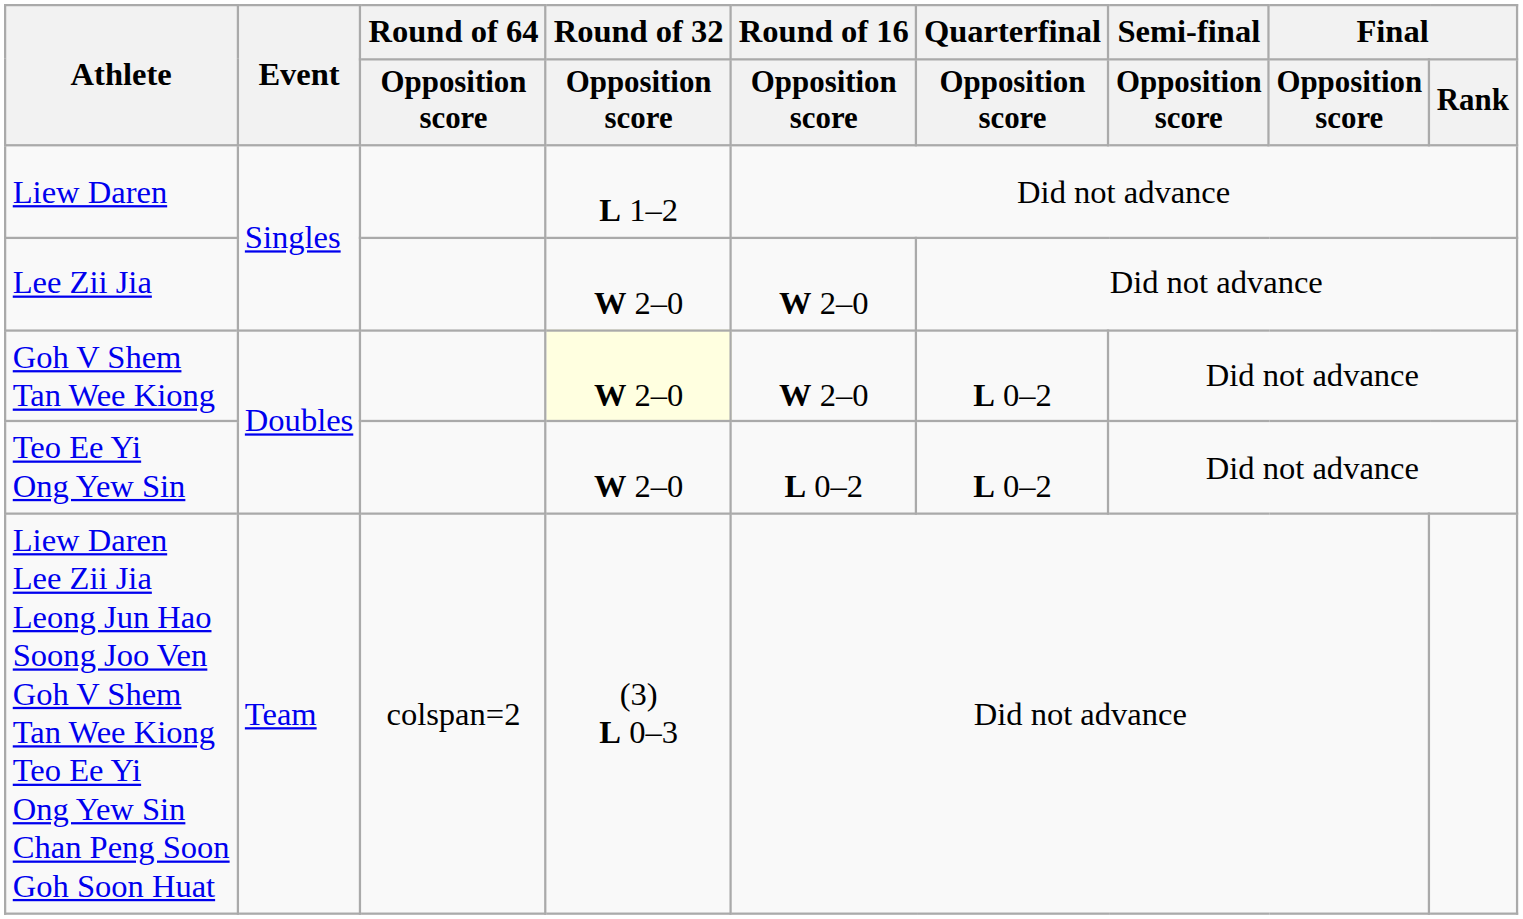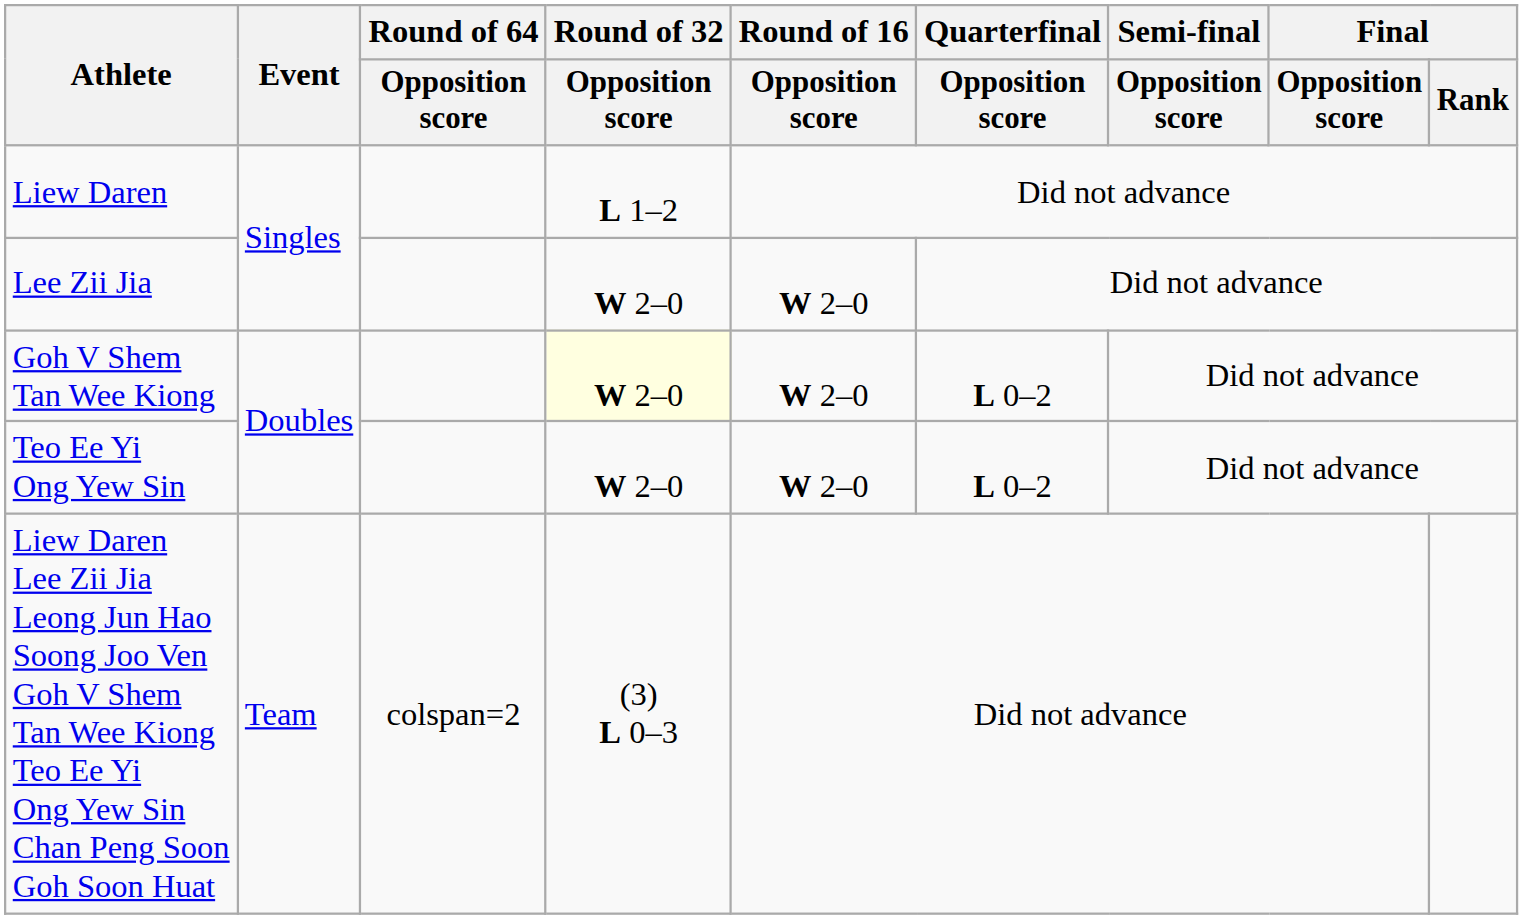(824, 487) L 0–2 -> (824, 487) W 2–0
